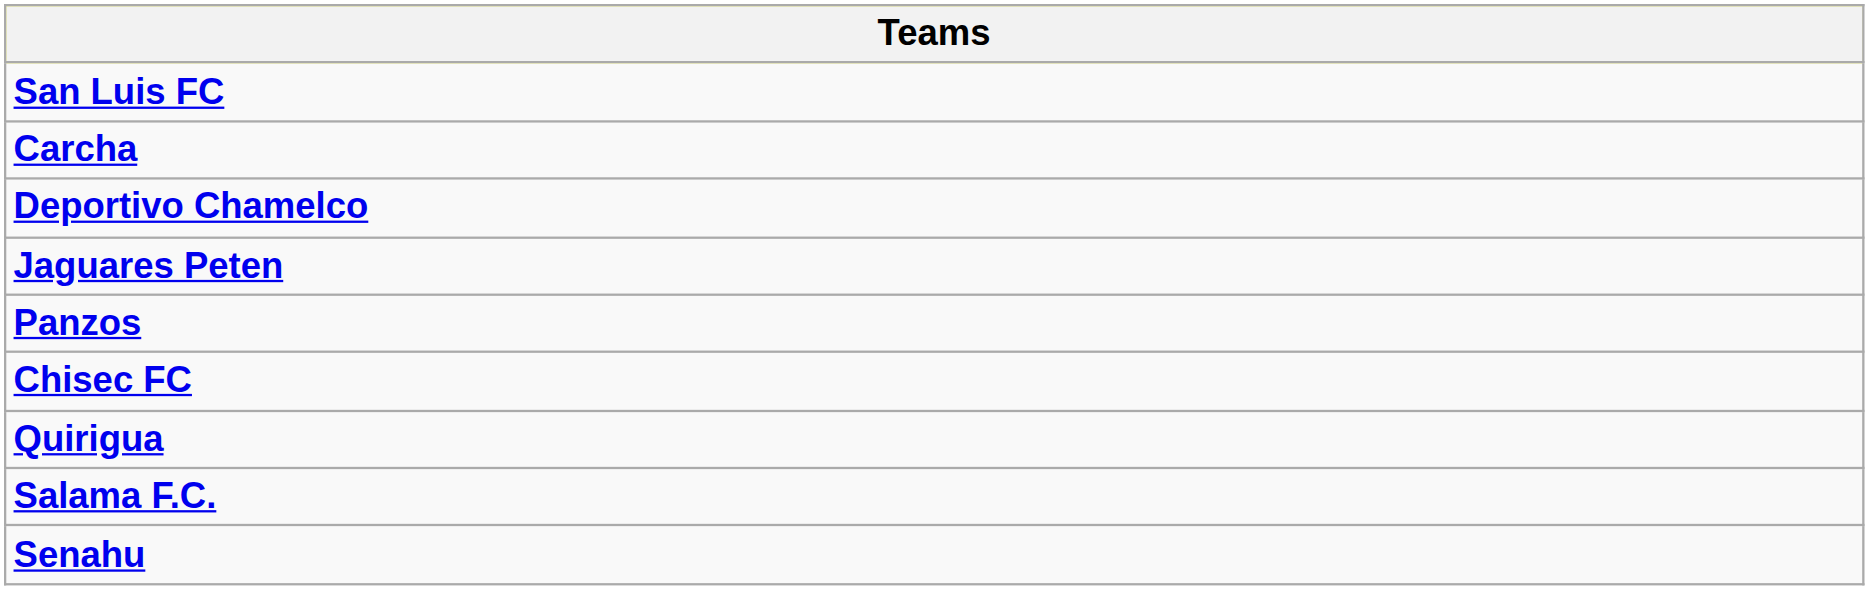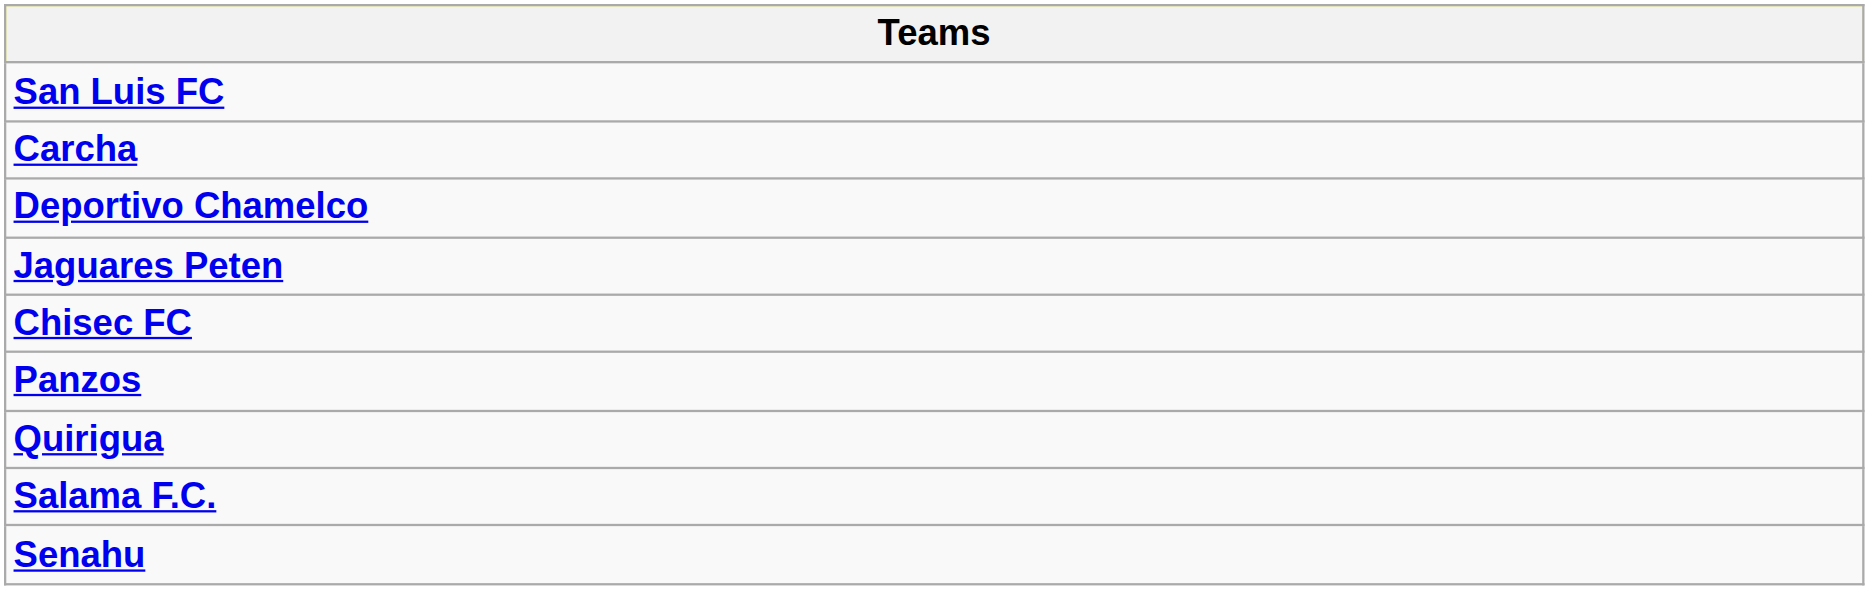(77, 322) Panzos -> (103, 322) Chisec FC
(103, 380) Chisec FC -> (77, 380) Panzos
